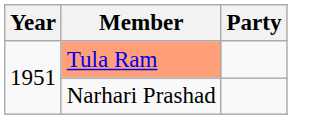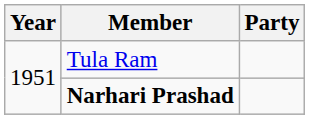(112, 59) lightsalmon background -> (112, 59) no background
(141, 95) normal -> (150, 95) bold
